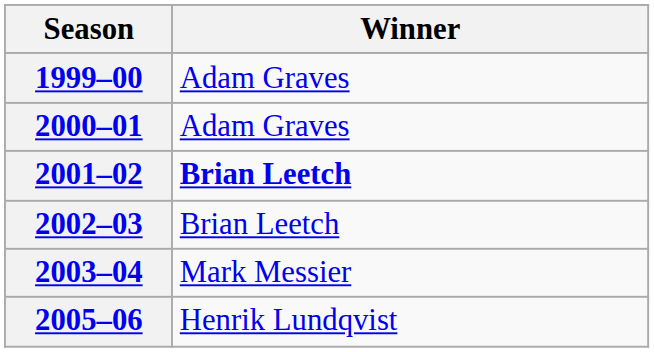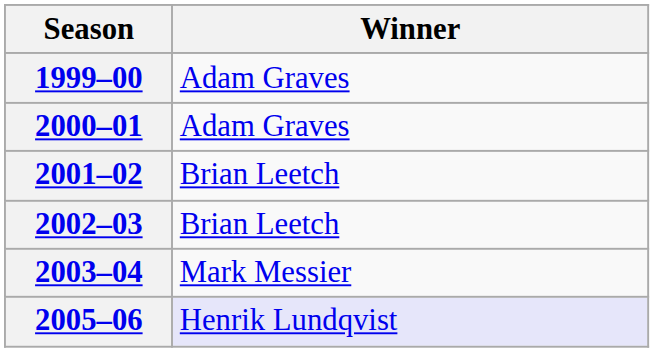(266, 175) bold -> (260, 175) normal
(289, 321) no background -> (289, 321) lavender background
